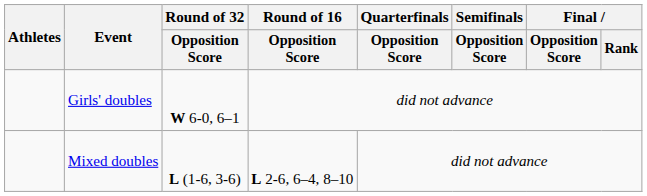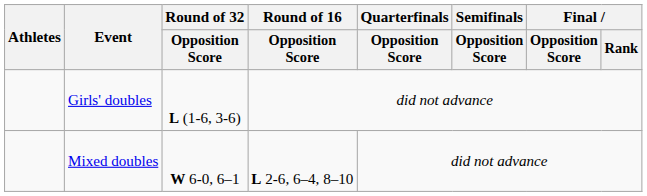(205, 118) W 6-0, 6–1 -> (205, 118) L (1-6, 3-6)
(205, 179) L (1-6, 3-6) -> (205, 179) W 6-0, 6–1
